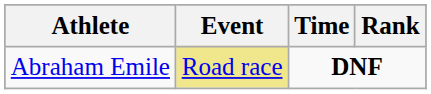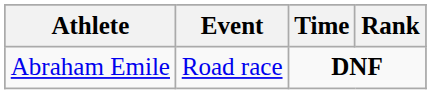(232, 66) khaki background -> (232, 66) no background
